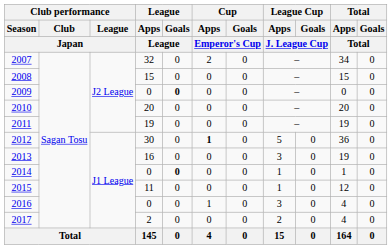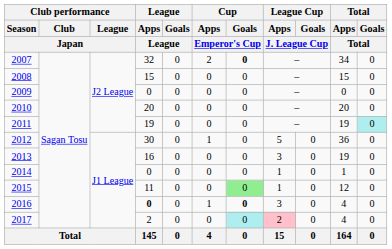(245, 60) normal -> (245, 60) bold
(177, 92) bold -> (177, 92) normal
(372, 124) no background -> (372, 124) paleturquoise background
(209, 140) bold -> (209, 140) normal
(177, 172) bold -> (177, 172) normal
(245, 188) no background -> (245, 188) lightgreen background
(149, 204) normal -> (149, 204) bold
(245, 204) normal -> (245, 204) bold
(245, 220) no background -> (245, 220) paleturquoise background
(279, 220) no background -> (279, 220) pink background
